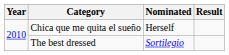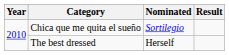(160, 27) Herself -> (165, 27) Sortilegio
(165, 43) Sortilegio -> (160, 43) Herself
